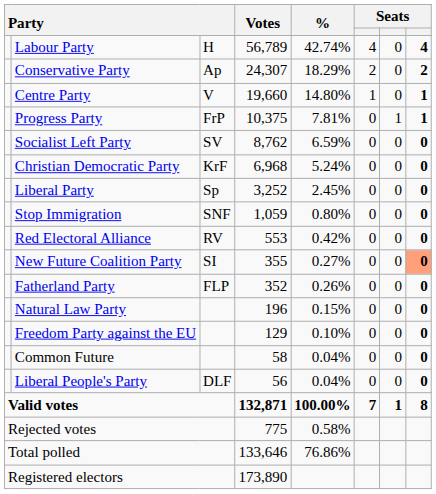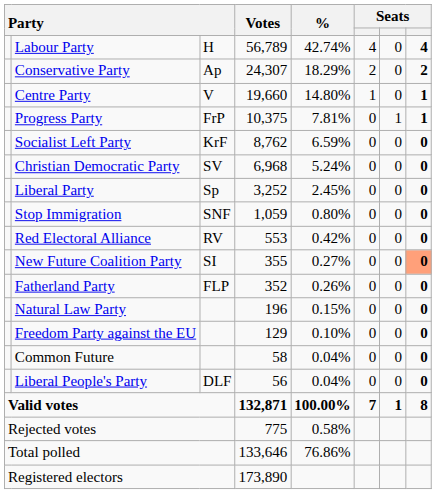(213, 142) SV -> (215, 142) KrF
(215, 166) KrF -> (213, 166) SV
